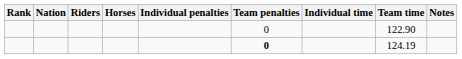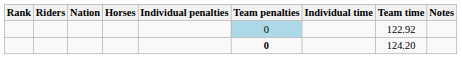columns swapped: (51, 12) <-> (85, 12)
(266, 29) no background -> (266, 29) lightblue background
(401, 29) 122.90 -> (401, 29) 122.92
(401, 45) 124.19 -> (401, 45) 124.20
